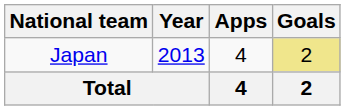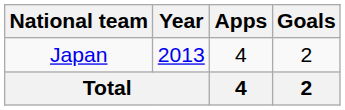(306, 54) khaki background -> (306, 54) no background
